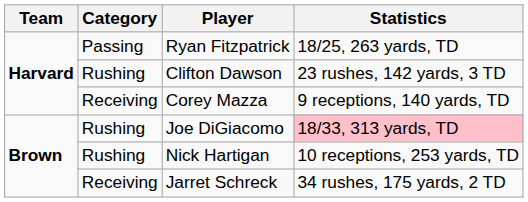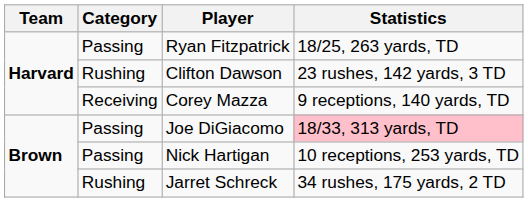(114, 128) Rushing -> (113, 128) Passing
(114, 155) Rushing -> (113, 155) Passing
(120, 182) Receiving -> (114, 182) Rushing
